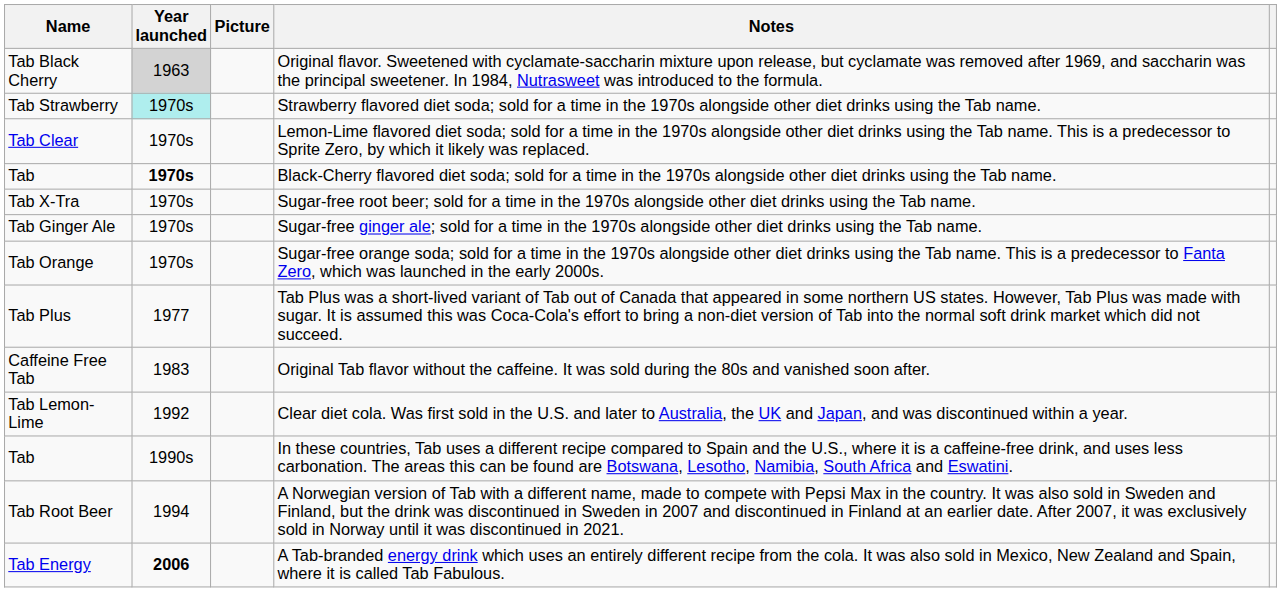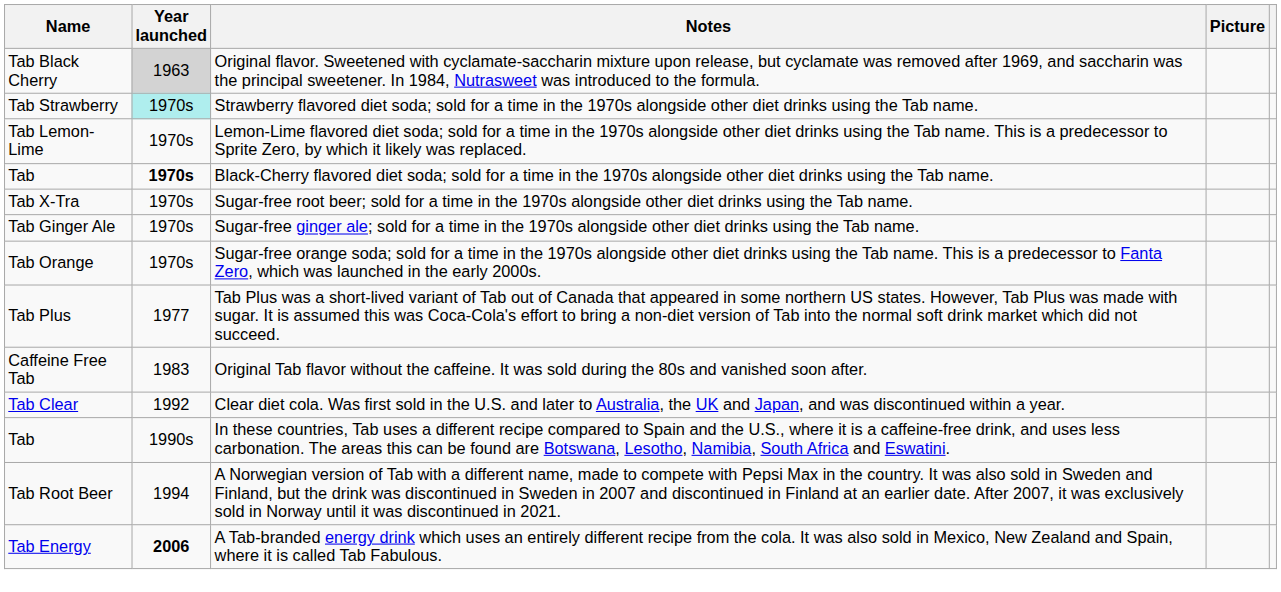columns swapped: (771, 26) <-> (242, 26)
(43, 140) Tab Clear -> (51, 140) Tab Lemon-Lime
(51, 413) Tab Lemon-Lime -> (43, 404) Tab Clear
